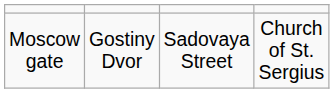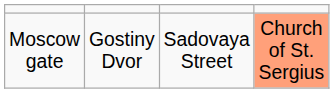(291, 50) no background -> (291, 50) lightsalmon background
